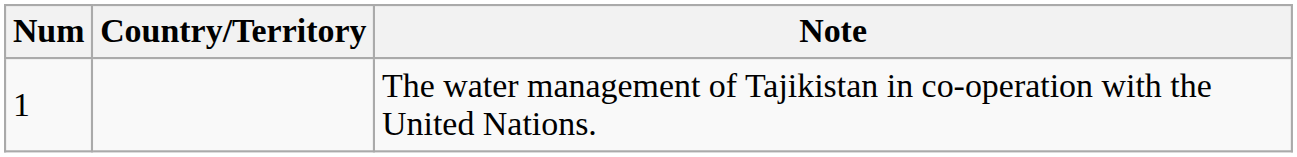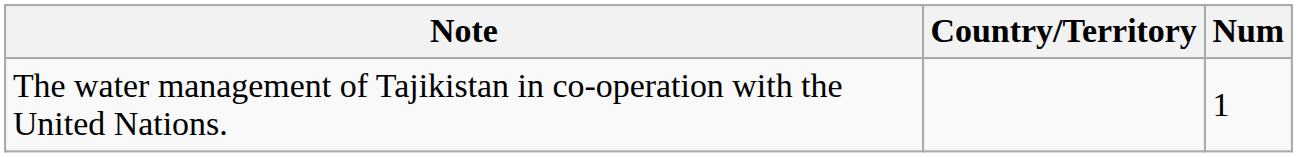columns swapped: (49, 31) <-> (833, 31)
